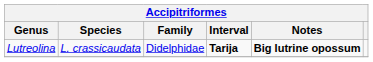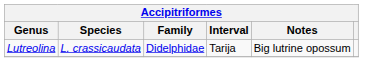(224, 48) bold -> (223, 48) normal
(307, 48) bold -> (302, 48) normal
